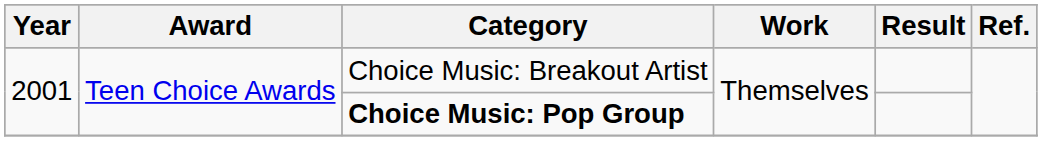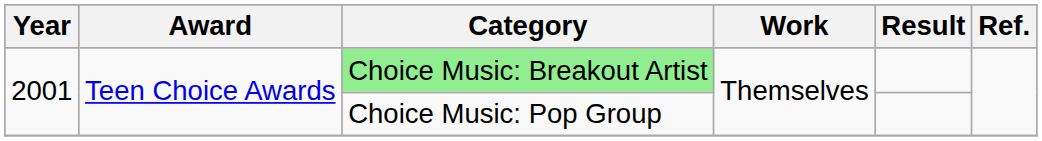(528, 69) no background -> (528, 69) lightgreen background
(516, 113) bold -> (505, 113) normal
